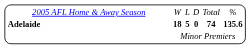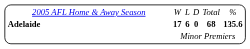(177, 24) 18 -> (177, 24) 17
(187, 24) 5 -> (187, 24) 6
(211, 24) 74 -> (211, 24) 68
